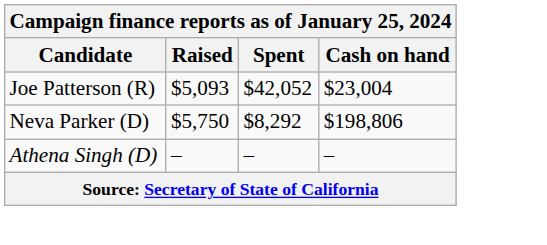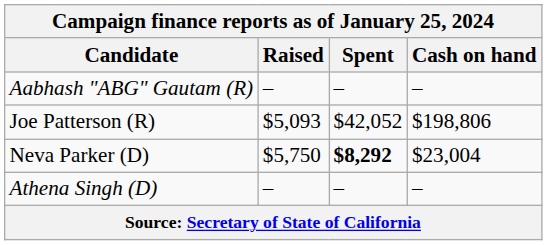+ row: (131, 88)
(358, 88) $23,004 -> (452, 121) $198,806
(272, 121) normal -> (363, 155) bold
(363, 121) $198,806 -> (446, 155) $23,004
